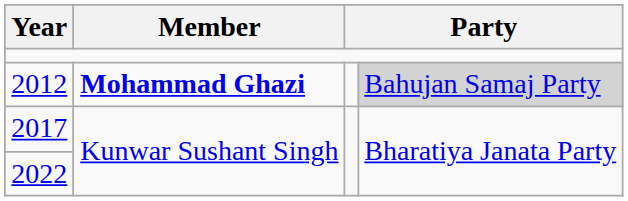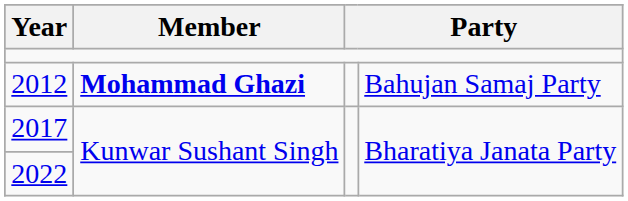(482, 84) lightgrey background -> (482, 84) no background
